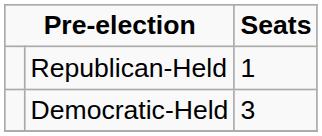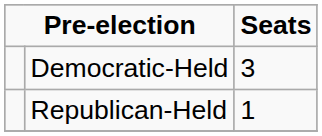rows swapped: (129, 109) <-> (129, 67)
